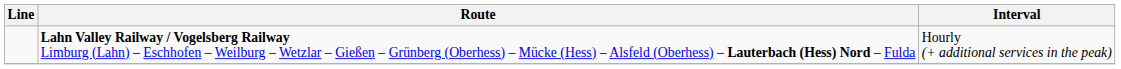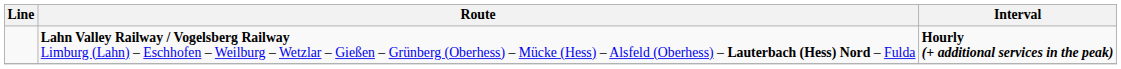(1017, 44) normal -> (1018, 44) bold
